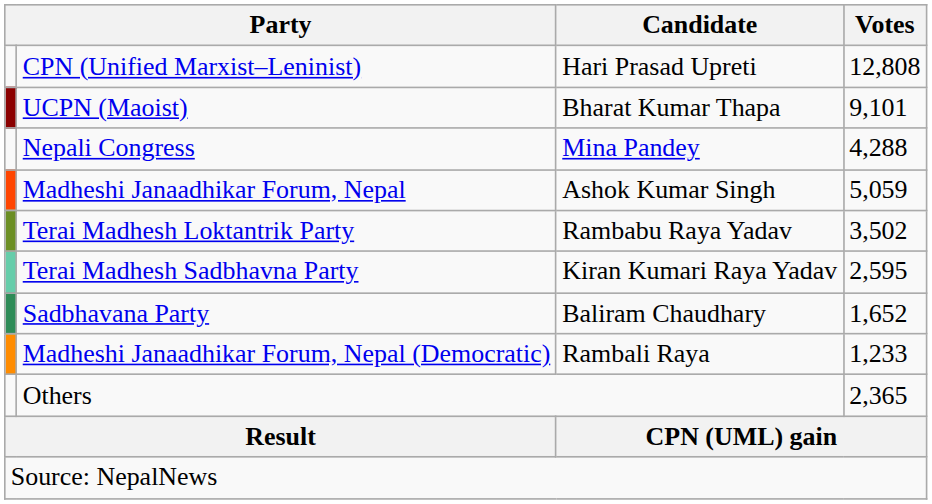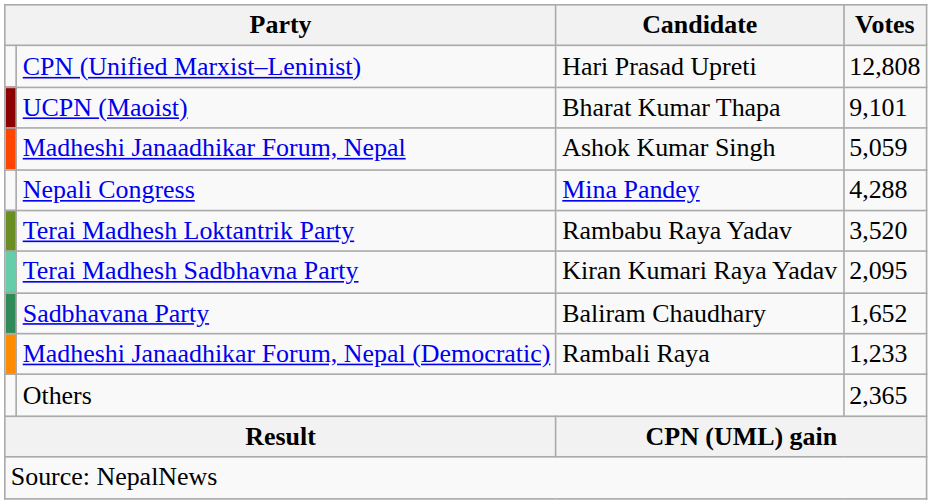rows swapped: (214, 189) <-> (109, 148)
(878, 230) 3,502 -> (878, 230) 3,520
(878, 271) 2,595 -> (878, 271) 2,095
